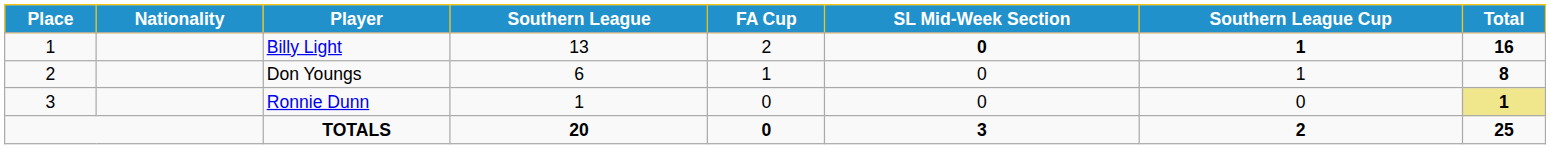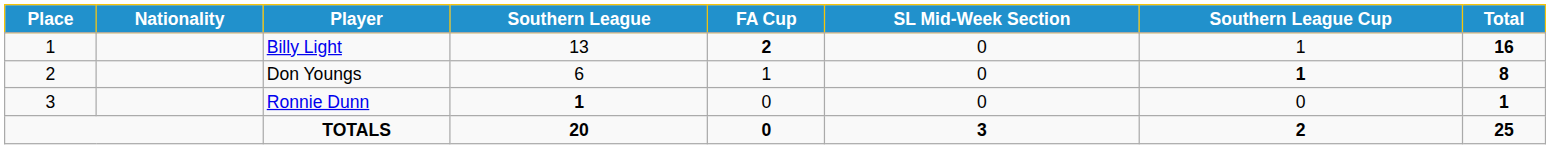(766, 47) normal -> (766, 47) bold
(982, 47) bold -> (982, 47) normal
(1301, 47) bold -> (1301, 47) normal
(1301, 74) normal -> (1301, 74) bold
(579, 102) normal -> (579, 102) bold
(1504, 102) khaki background -> (1504, 102) no background
